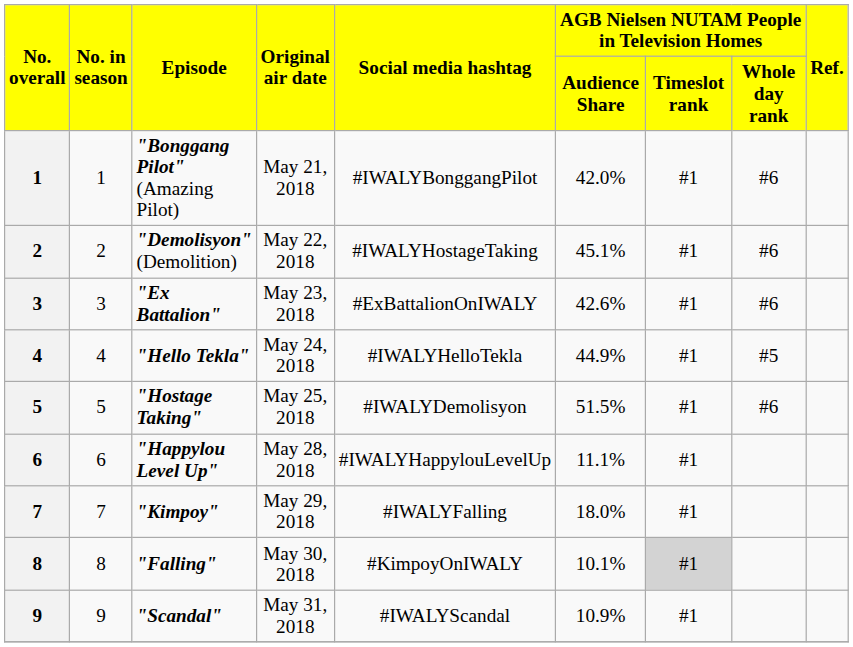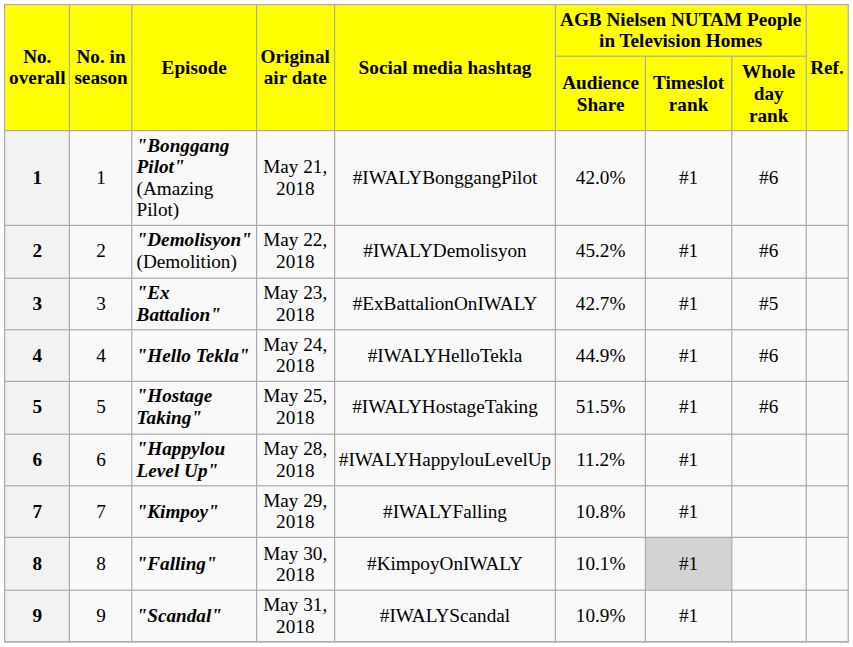(445, 251) #IWALYHostageTaking -> (445, 251) #IWALYDemolisyon
(601, 251) 45.1% -> (601, 251) 45.2%
(601, 303) 42.6% -> (601, 303) 42.7%
(769, 303) #6 -> (769, 303) #5
(769, 355) #5 -> (769, 355) #6
(445, 407) #IWALYDemolisyon -> (445, 407) #IWALYHostageTaking
(601, 459) 11.1% -> (601, 459) 11.2%
(601, 511) 18.0% -> (601, 511) 10.8%
